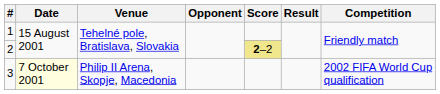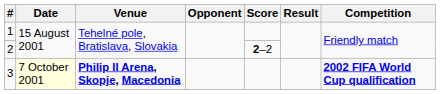(263, 49) khaki background -> (262, 49) no background
(128, 73) normal -> (129, 73) bold
(378, 73) normal -> (370, 73) bold
